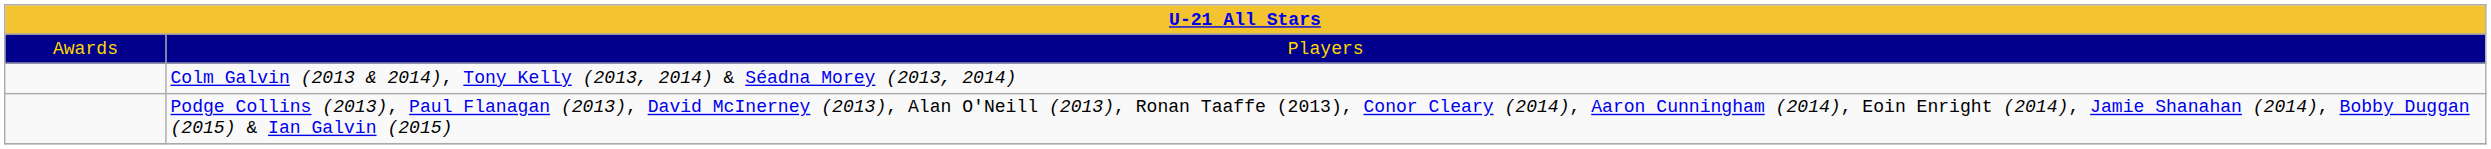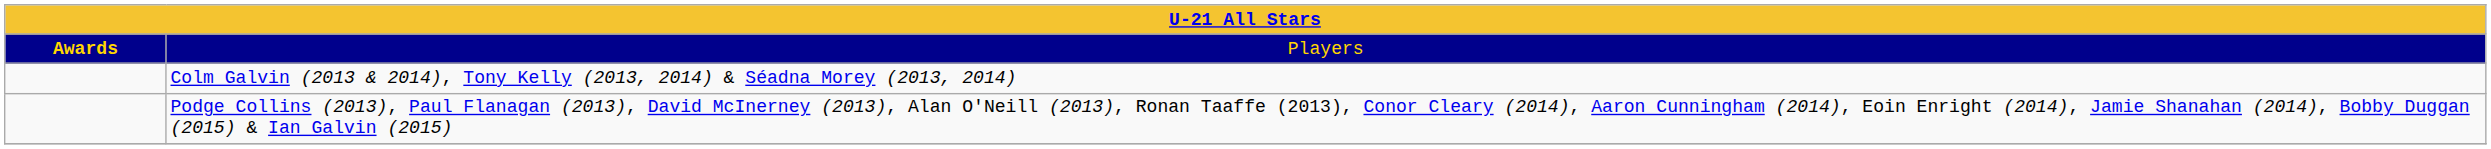(85, 49) normal -> (85, 49) bold
